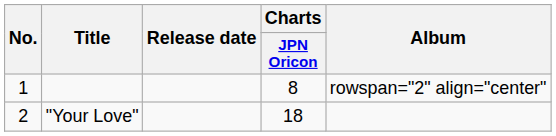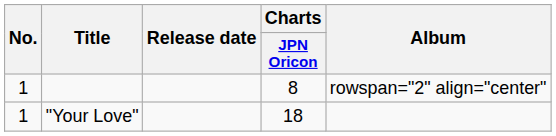(23, 116) 2 -> (23, 116) 1
